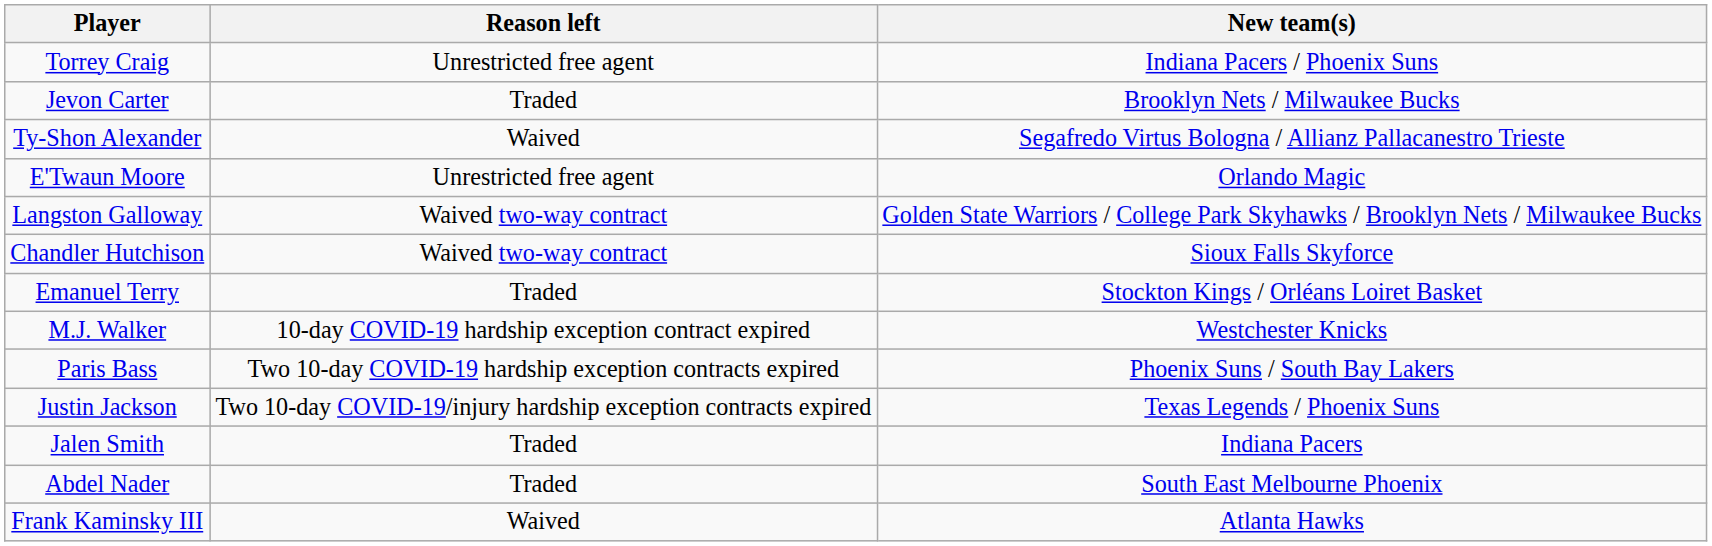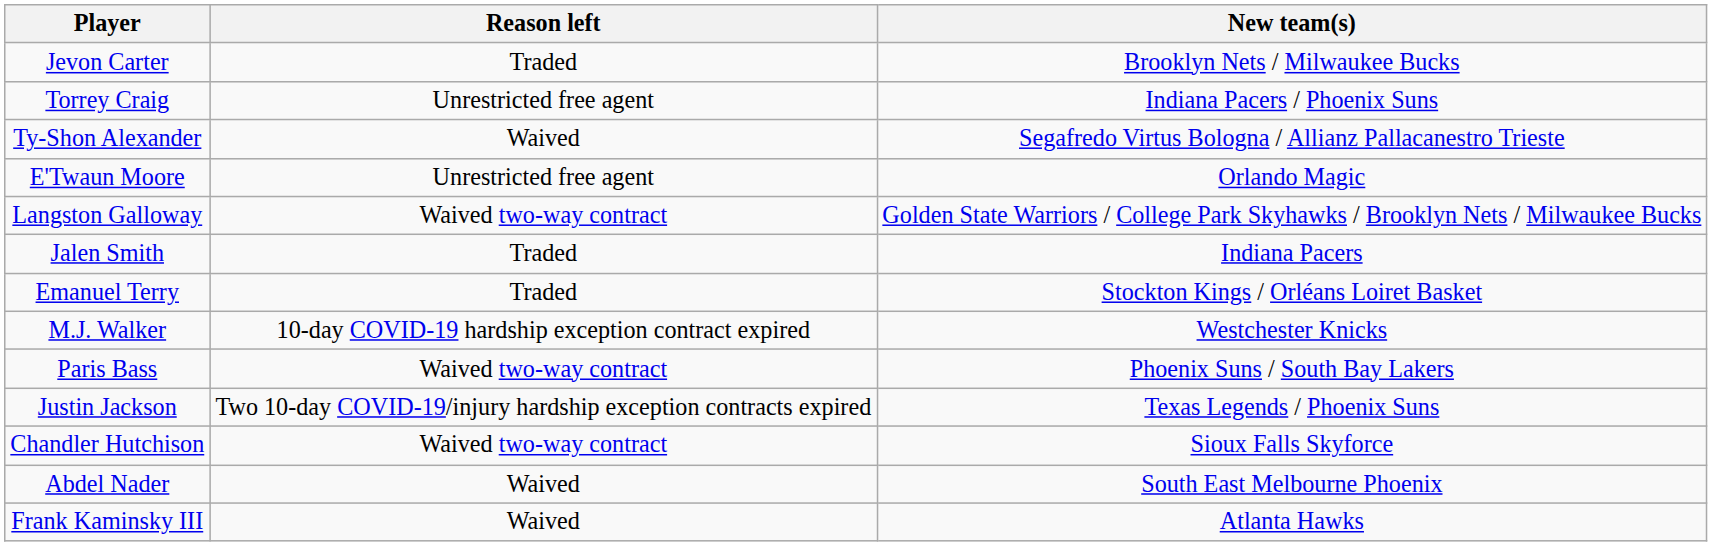rows swapped: (107, 100) <-> (107, 61)
rows swapped: (107, 253) <-> (107, 445)
(543, 368) Two 10-day COVID-19 hardship exception contracts expired -> (543, 368) Waived two-way contract
(543, 483) Traded -> (543, 483) Waived
